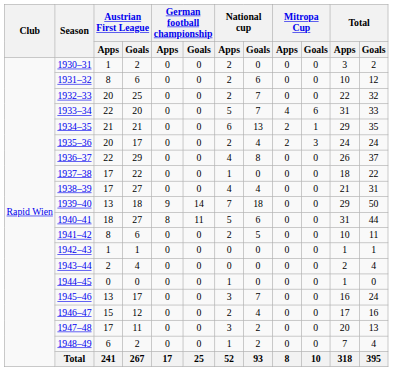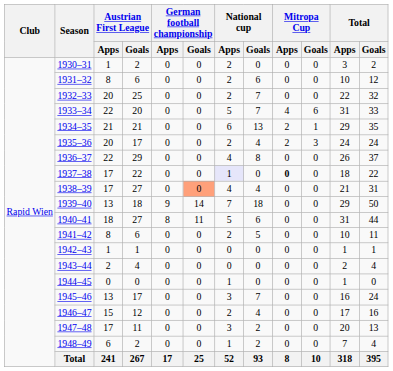(229, 173) no background -> (229, 173) lavender background
(287, 173) normal -> (287, 173) bold
(199, 188) no background -> (199, 188) lightsalmon background
